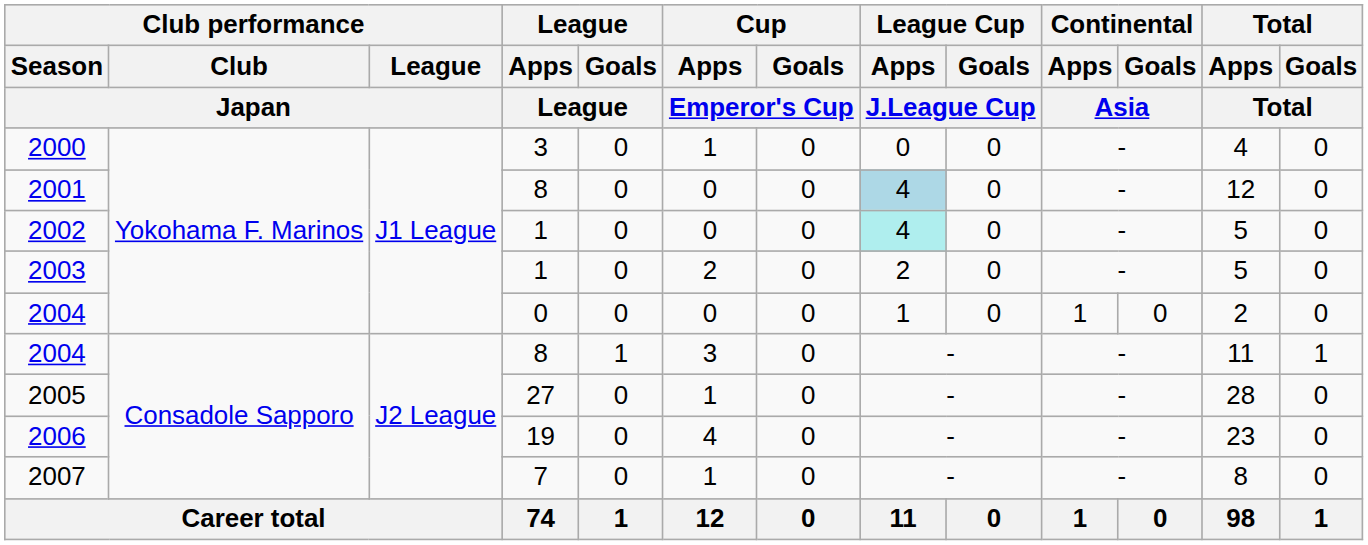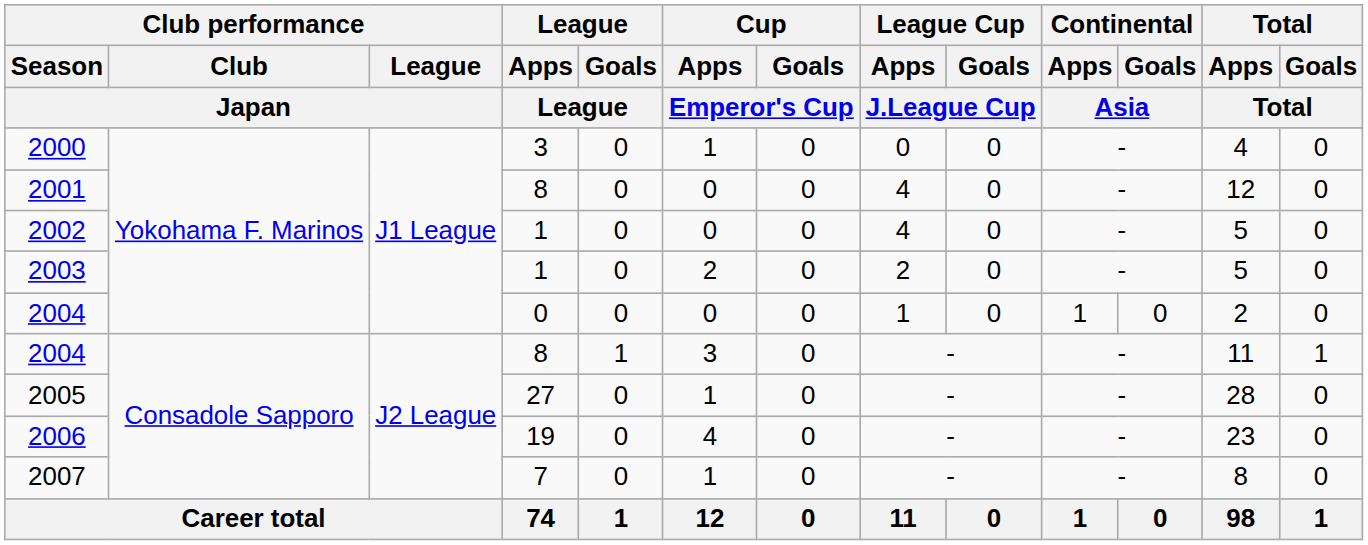(903, 189) lightblue background -> (903, 189) no background
(903, 230) paleturquoise background -> (903, 230) no background
